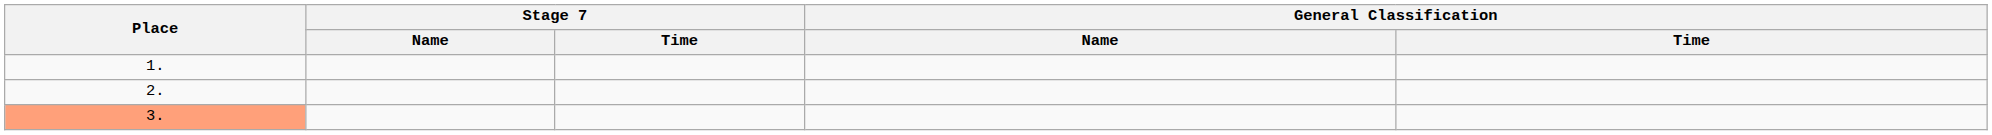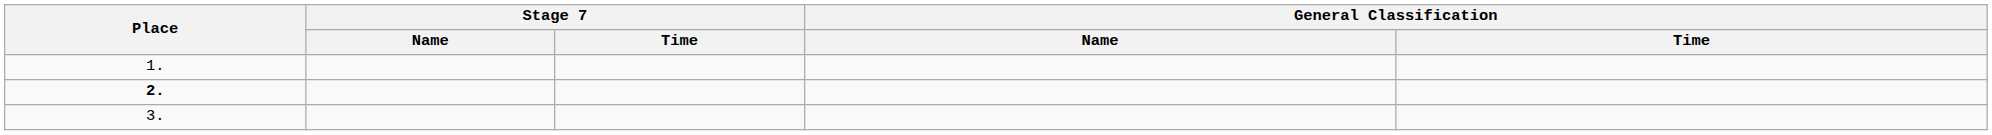(155, 92) normal -> (155, 92) bold
(155, 117) lightsalmon background -> (155, 117) no background
